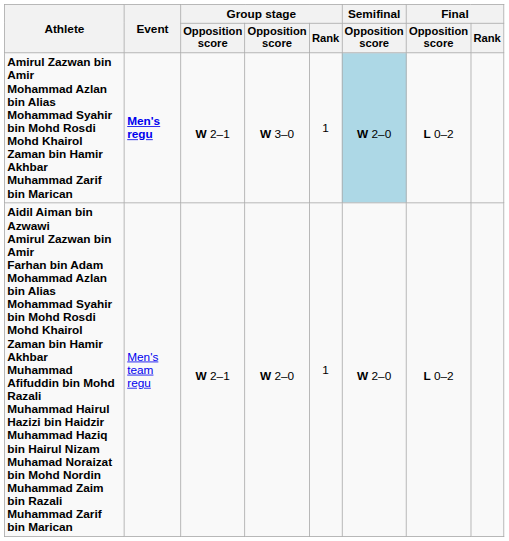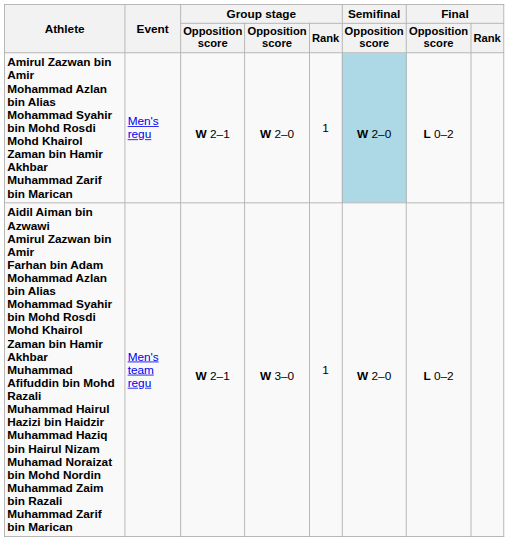(144, 128) bold -> (143, 128) normal
(277, 135) W 3–0 -> (277, 135) W 2–0
(277, 377) W 2–0 -> (277, 377) W 3–0
